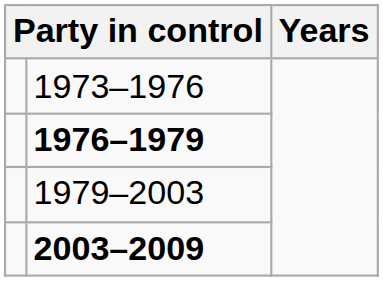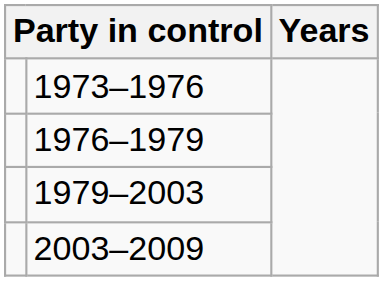(119, 139) bold -> (119, 139) normal
(119, 247) bold -> (119, 247) normal
